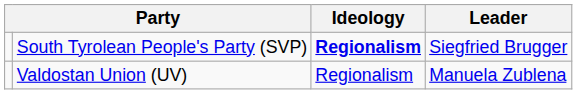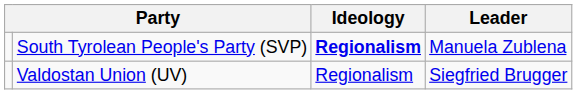(498, 46) Siegfried Brugger -> (498, 46) Manuela Zublena
(498, 74) Manuela Zublena -> (498, 74) Siegfried Brugger
